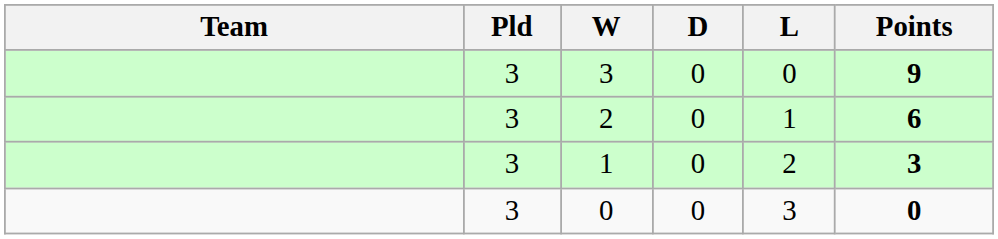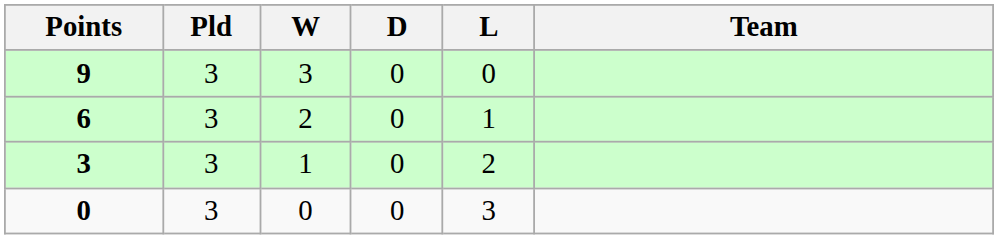columns swapped: (234, 27) <-> (914, 27)
